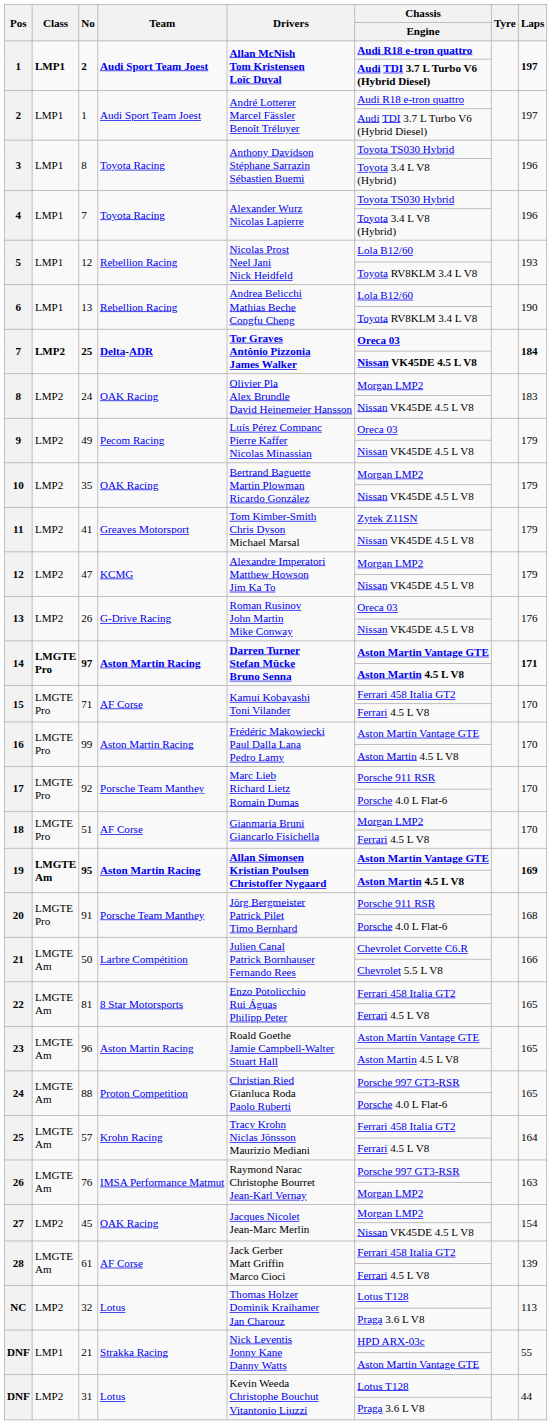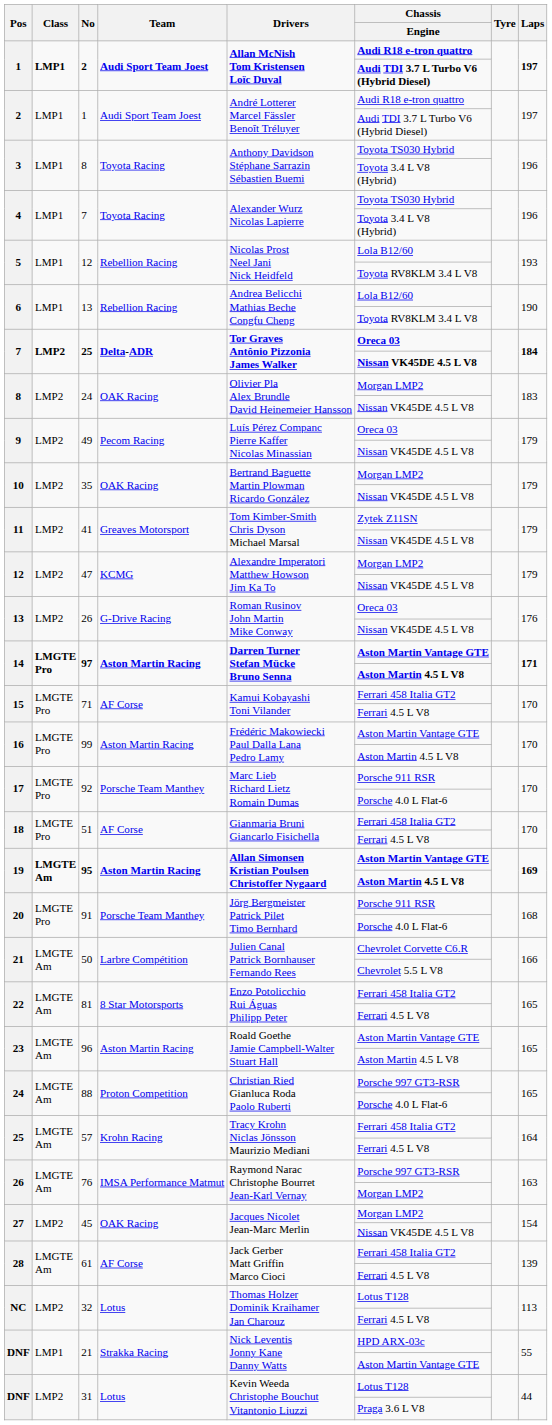(390, 820) Morgan LMP2 -> (406, 820) Ferrari 458 Italia GT2
(391, 1319) Praga 3.6 L V8 -> (393, 1319) Ferrari 4.5 L V8
